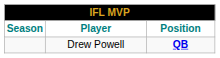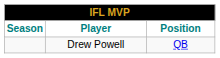(181, 45) bold -> (181, 45) normal
